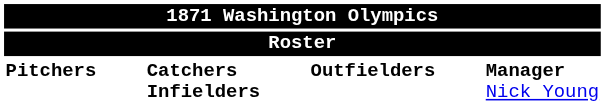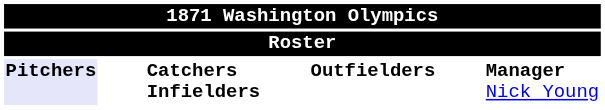(51, 71) no background -> (51, 71) lavender background
